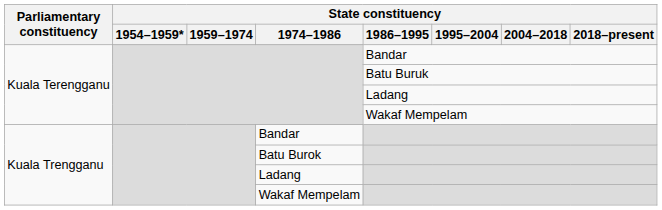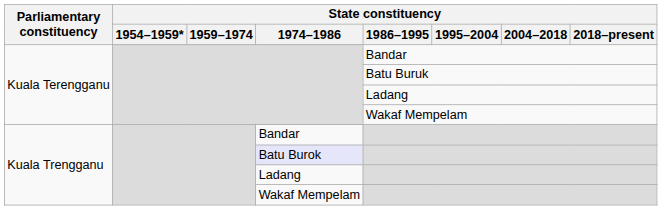(290, 154) no background -> (290, 154) lavender background
